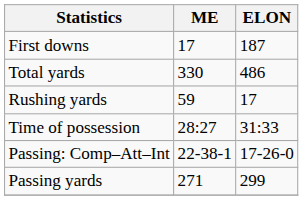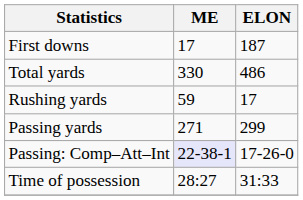rows swapped: (55, 181) <-> (74, 126)
(205, 153) no background -> (205, 153) lavender background
